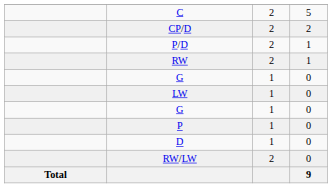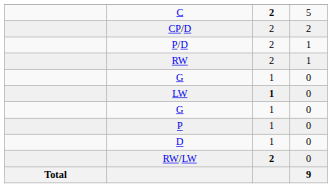(271, 12) normal -> (271, 12) bold
(271, 93) normal -> (271, 93) bold
(271, 158) normal -> (271, 158) bold
